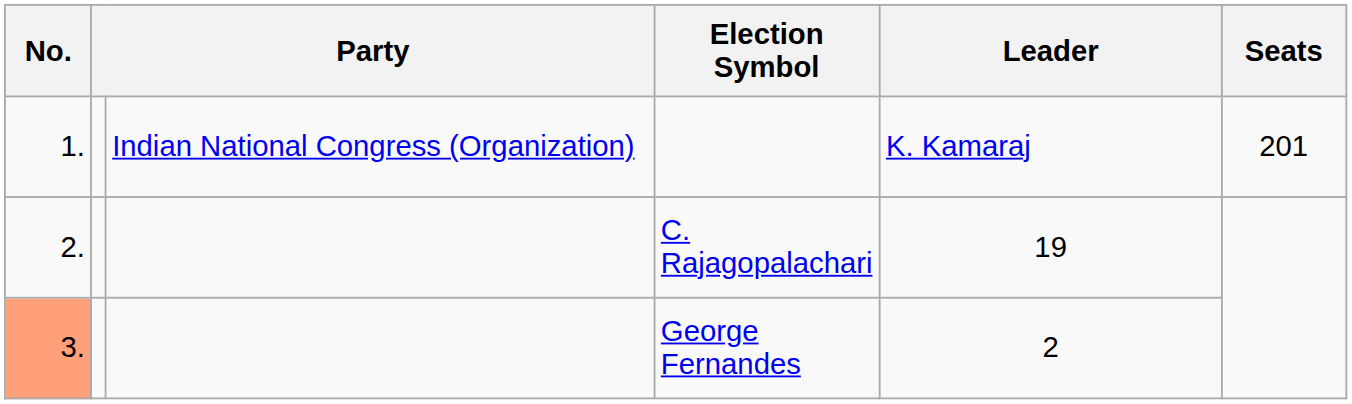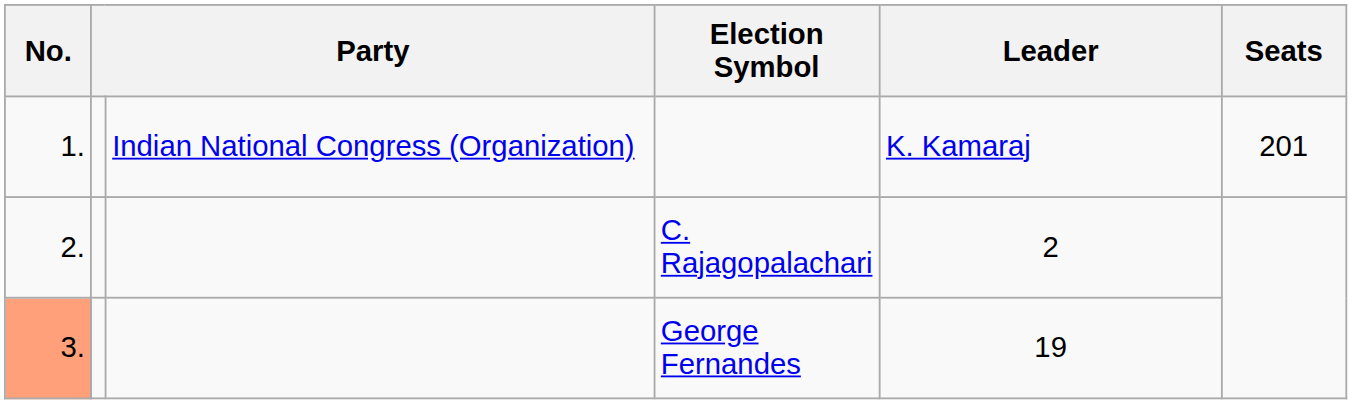(1051, 246) 19 -> (1051, 246) 2
(1051, 347) 2 -> (1051, 347) 19
